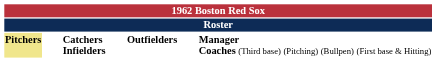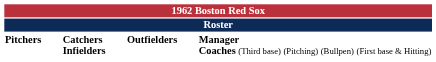(23, 39) khaki background -> (23, 39) no background
